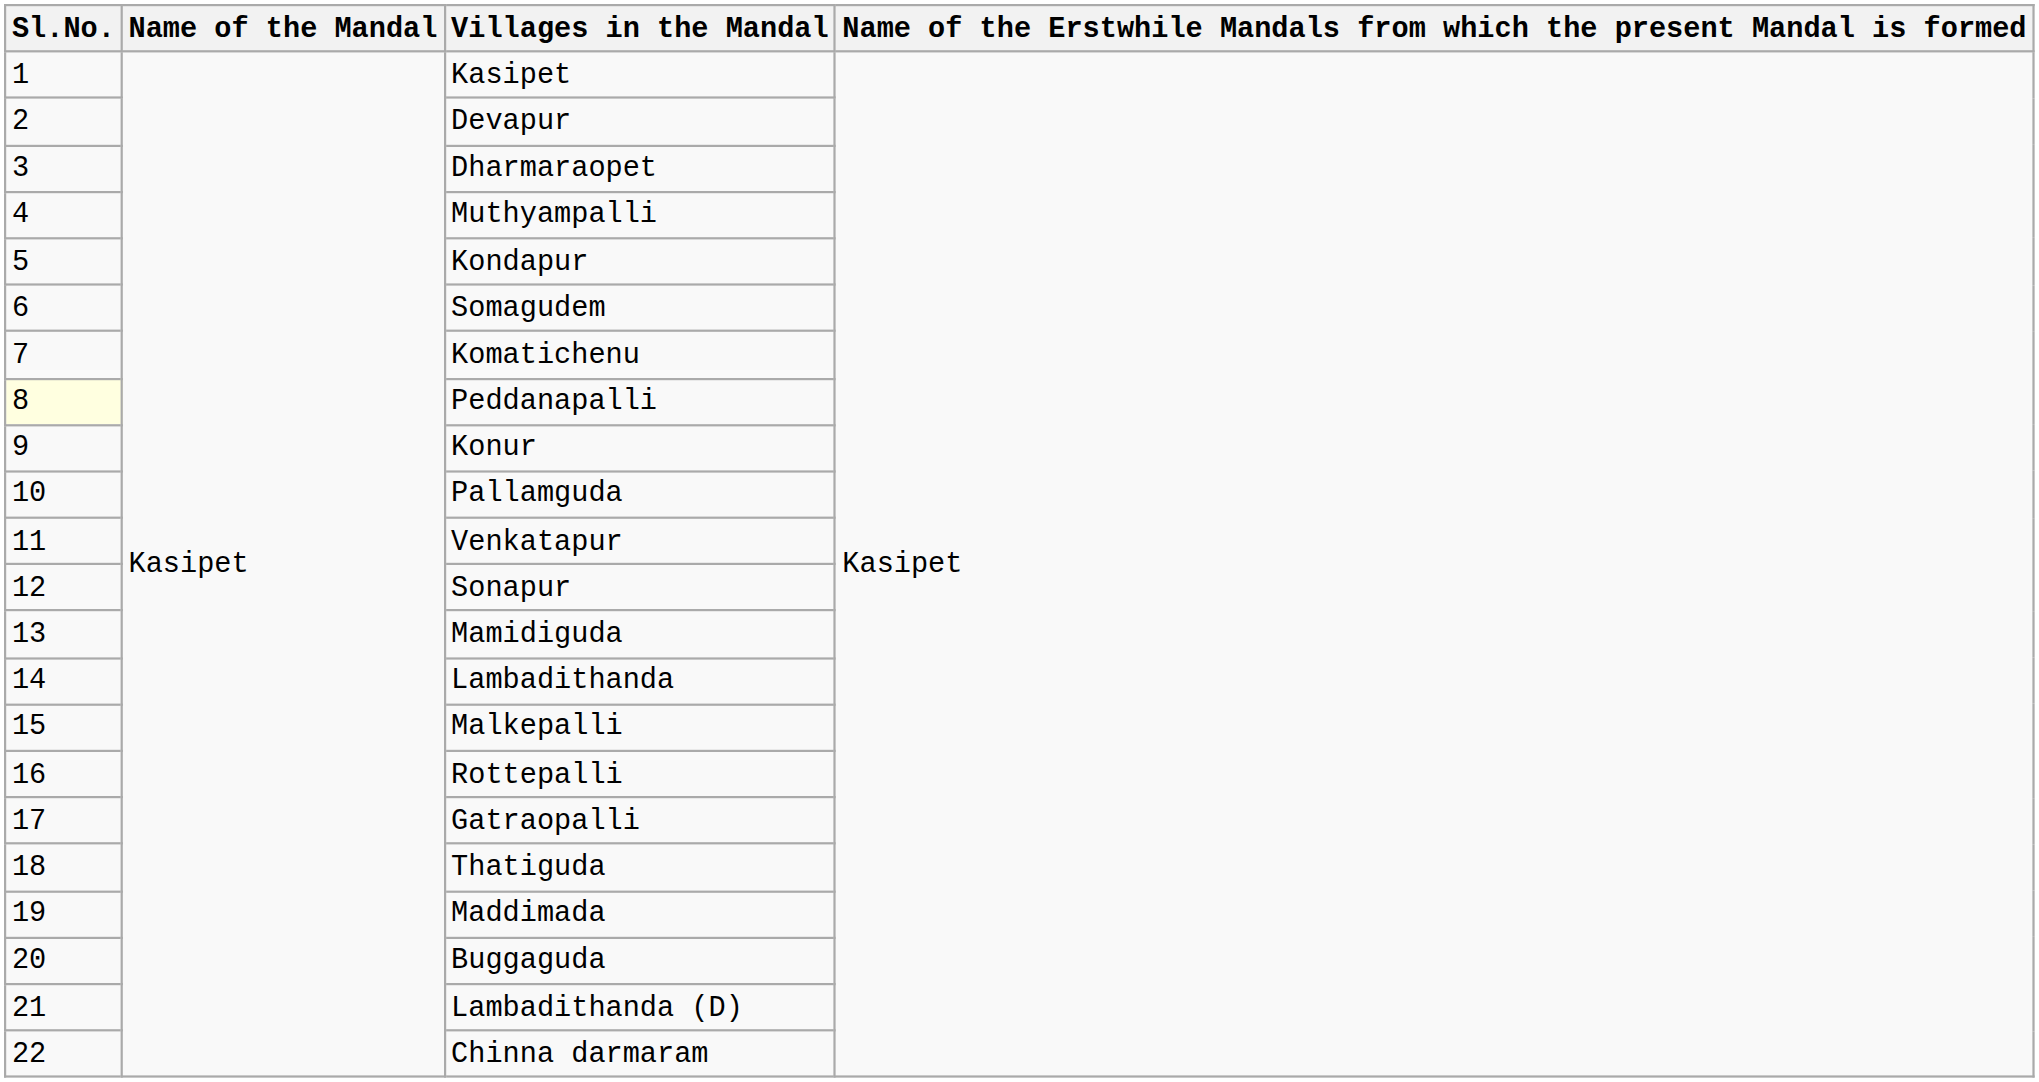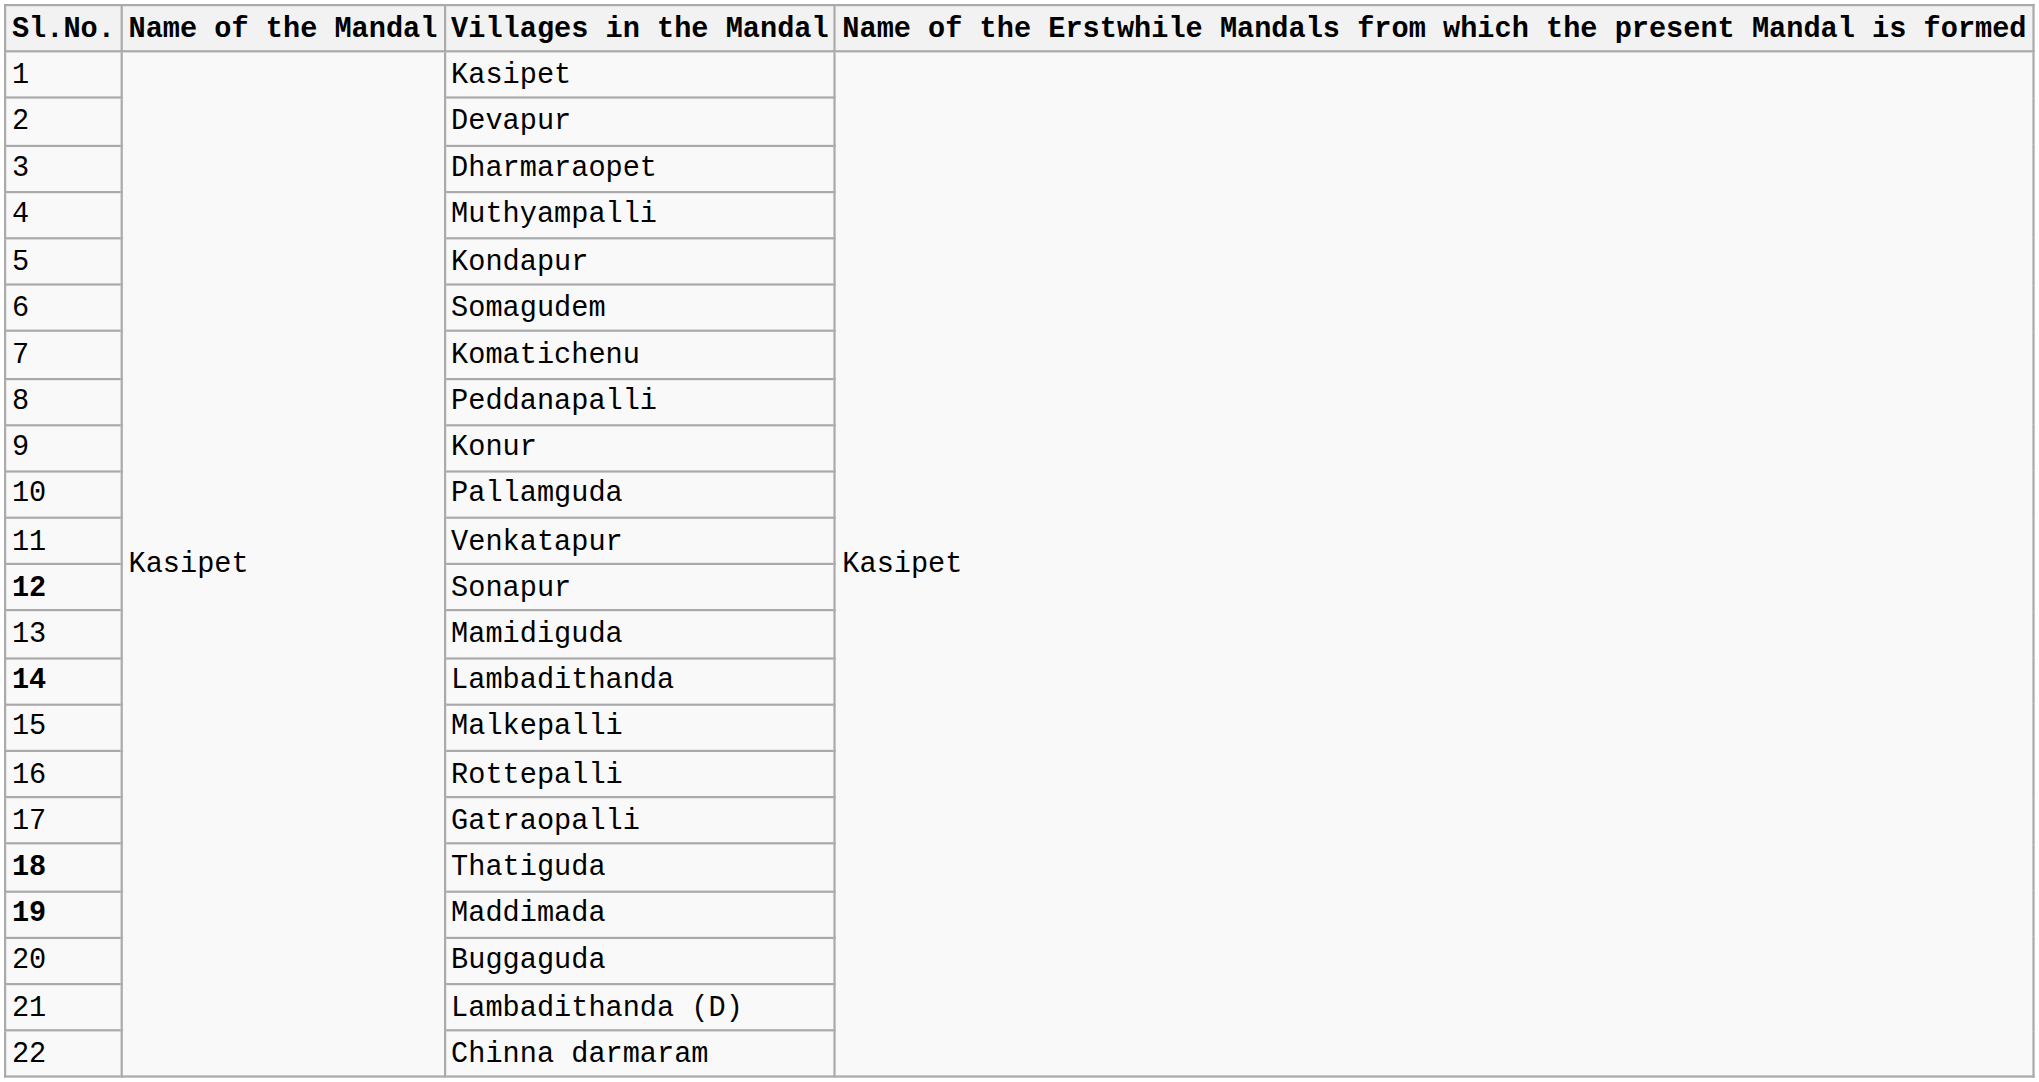(20, 401) lightyellow background -> (20, 401) no background
(29, 588) normal -> (29, 588) bold
(29, 681) normal -> (29, 681) bold
(29, 867) normal -> (29, 867) bold
(29, 914) normal -> (29, 914) bold
